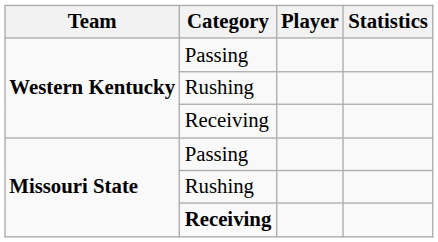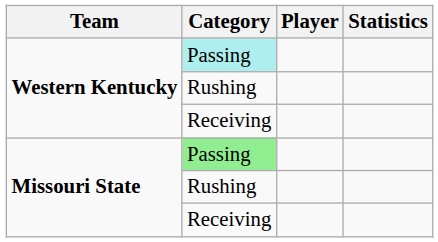(216, 54) no background -> (219, 54) paleturquoise background
(216, 153) no background -> (219, 153) lightgreen background
(228, 219) bold -> (229, 219) normal
